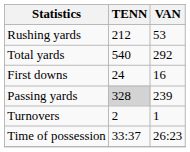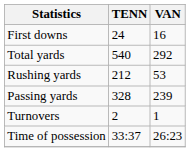rows swapped: (37, 75) <-> (44, 34)
(121, 95) lightgrey background -> (121, 95) no background
